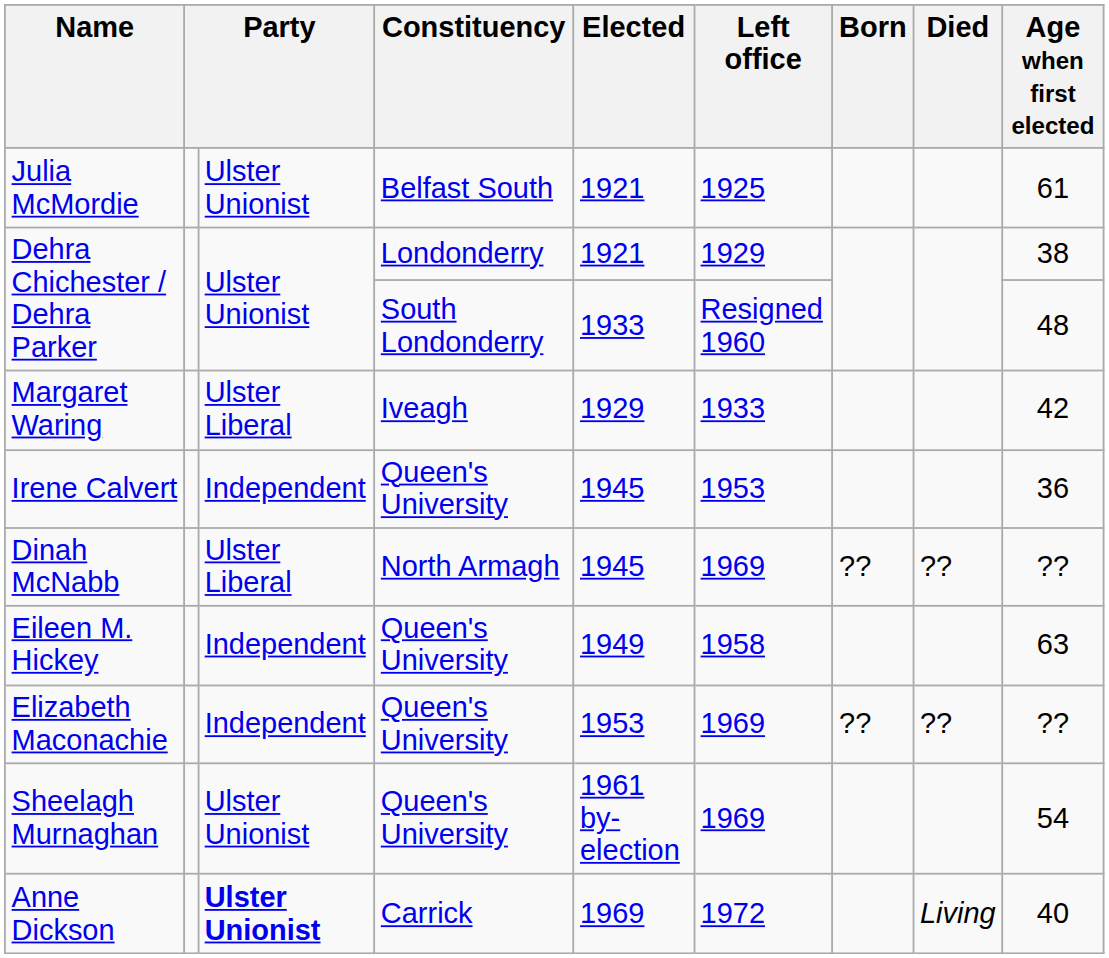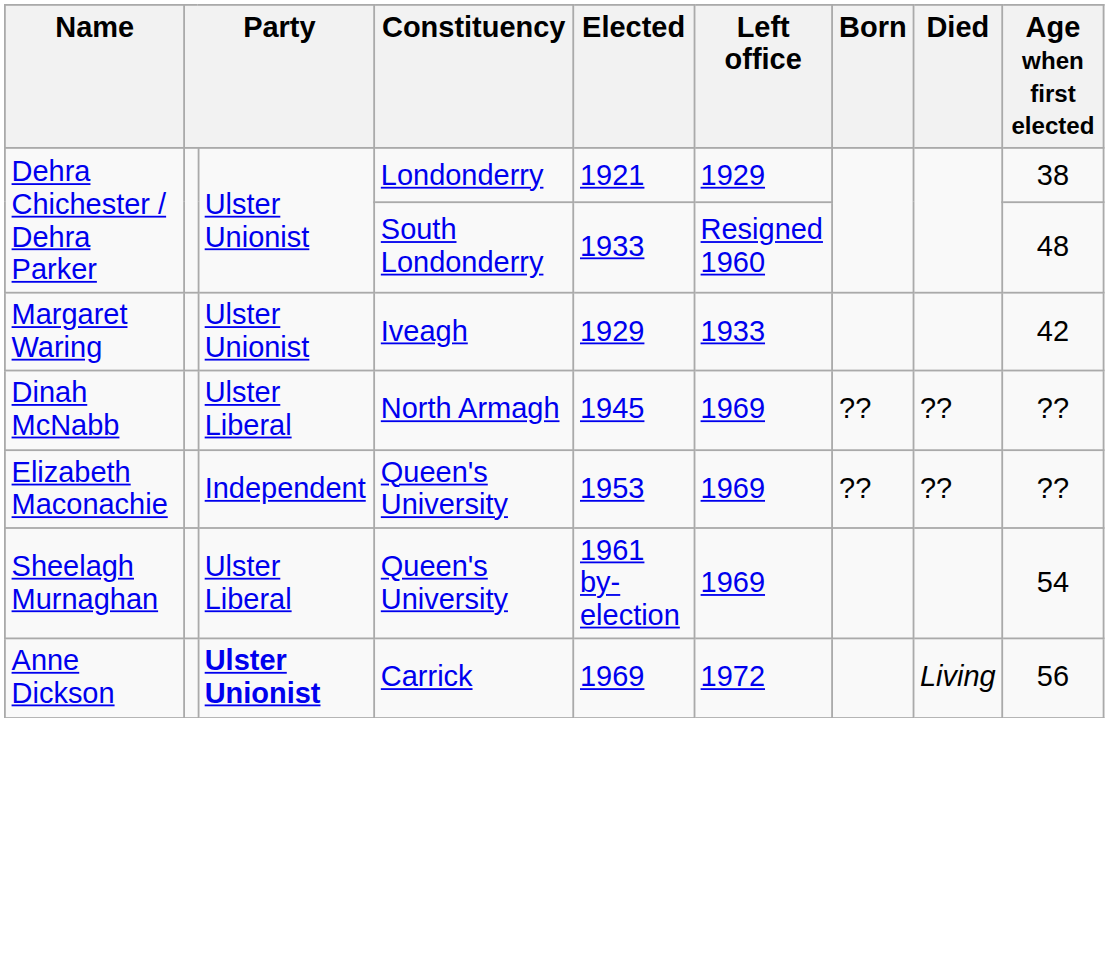- row: (75, 187)
(248, 409) Ulster Liberal -> (257, 331) Ulster Unionist
- row: (94, 488)
- row: (72, 645)
(257, 818) Ulster Unionist -> (248, 582) Ulster Liberal
(1053, 913) 40 -> (1053, 677) 56
